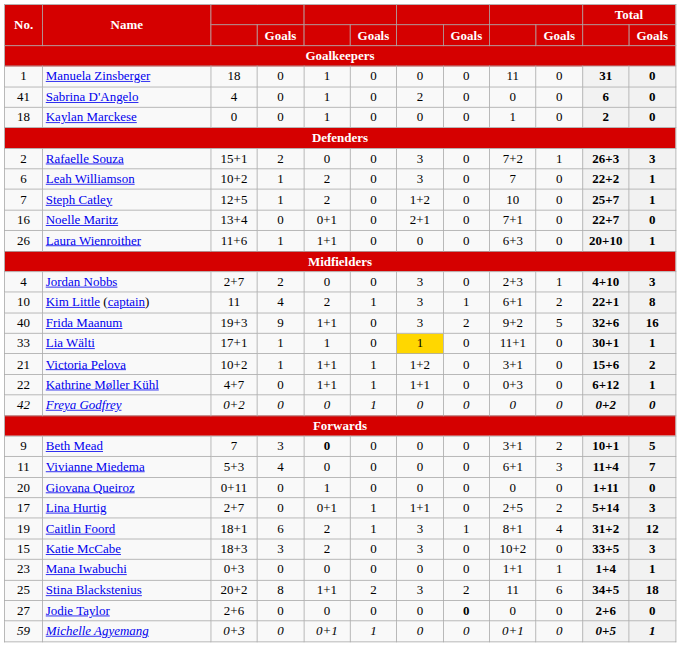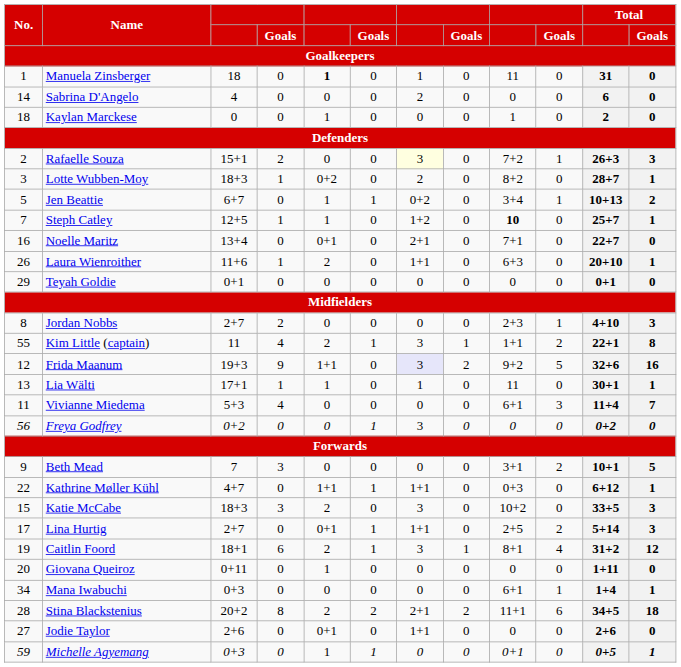(327, 76) normal -> (327, 76) bold
(420, 76) 0 -> (420, 76) 1
(24, 96) 41 -> (24, 96) 14
(327, 96) 1 -> (327, 96) 0
(420, 158) no background -> (420, 158) lightyellow background
+ row: (97, 179)
+ row: (74, 199)
- row: (90, 179)
(327, 199) 2 -> (327, 220) 1
(513, 199) normal -> (513, 220) bold
(327, 240) 1+1 -> (327, 261) 2
(420, 240) 0 -> (420, 261) 1+1
+ row: (81, 281)
(24, 281) 4 -> (24, 323) 8
(420, 281) 3 -> (420, 323) 0
(24, 302) 10 -> (24, 343) 55
(513, 302) 6+1 -> (513, 343) 1+1
(24, 323) 40 -> (24, 364) 12
(420, 323) no background -> (420, 364) lavender background
(24, 343) 33 -> (24, 384) 13
(420, 343) gold background -> (420, 384) no background
(513, 343) 11+1 -> (513, 384) 11
- row: (86, 364)
rows swapped: (102, 384) <-> (95, 466)
(24, 405) 42 -> (24, 425) 56
(420, 405) 0 -> (420, 425) 3
(327, 446) bold -> (327, 466) normal
rows swapped: (83, 549) <-> (90, 487)
(24, 569) 23 -> (24, 590) 34
(513, 569) 1+1 -> (513, 590) 6+1
(24, 590) 25 -> (24, 610) 28
(327, 590) 1+1 -> (327, 610) 2
(420, 590) 3 -> (420, 610) 2+1
(513, 590) 11 -> (513, 610) 11+1
(327, 610) 0 -> (327, 631) 0+1
(420, 610) 0 -> (420, 631) 1+1
(466, 610) bold -> (466, 631) normal
(327, 631) 0+1 -> (327, 651) 1
